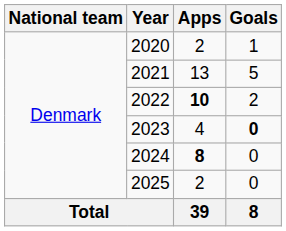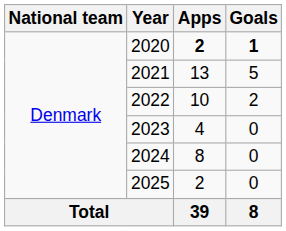(200, 45) normal -> (200, 45) bold
(254, 45) normal -> (254, 45) bold
(200, 101) bold -> (200, 101) normal
(254, 128) bold -> (254, 128) normal
(200, 156) bold -> (200, 156) normal
